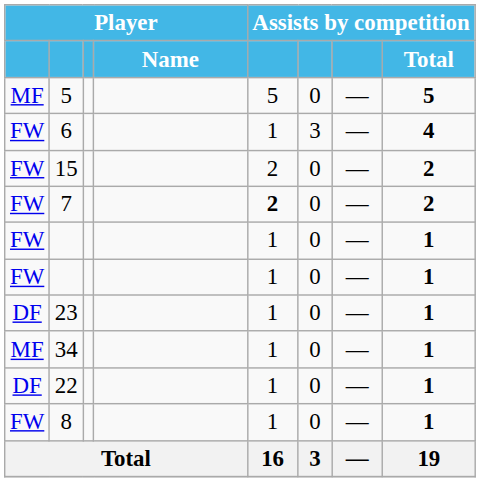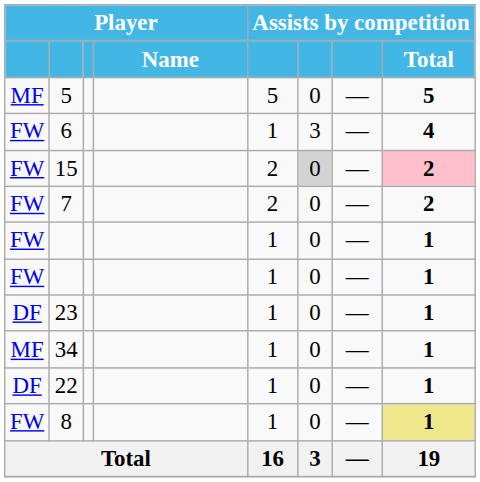(315, 167) no background -> (315, 167) lightgrey background
(429, 167) no background -> (429, 167) pink background
(273, 204) bold -> (273, 204) normal
(429, 421) no background -> (429, 421) khaki background
